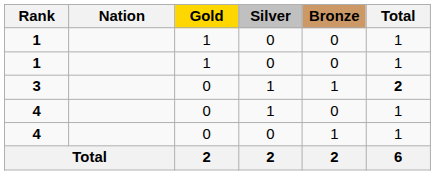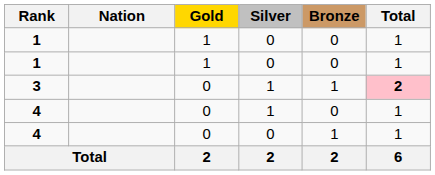(398, 87) no background -> (398, 87) pink background
